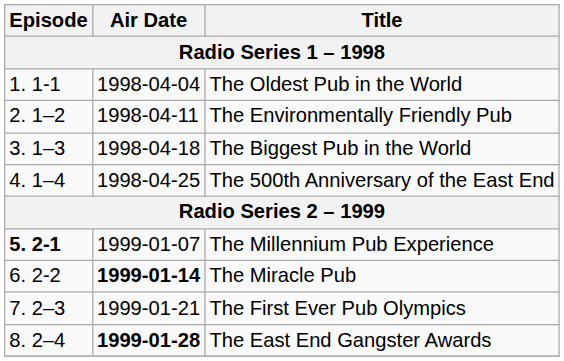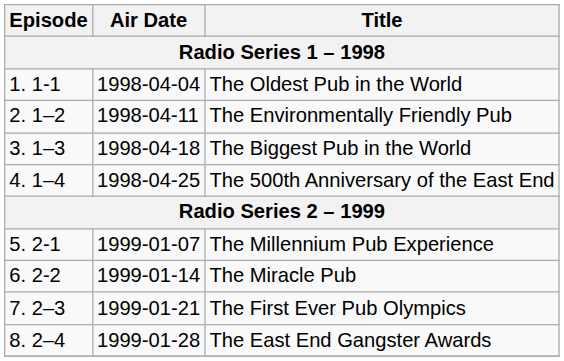(35, 244) bold -> (35, 244) normal
(149, 276) bold -> (149, 276) normal
(149, 340) bold -> (149, 340) normal
